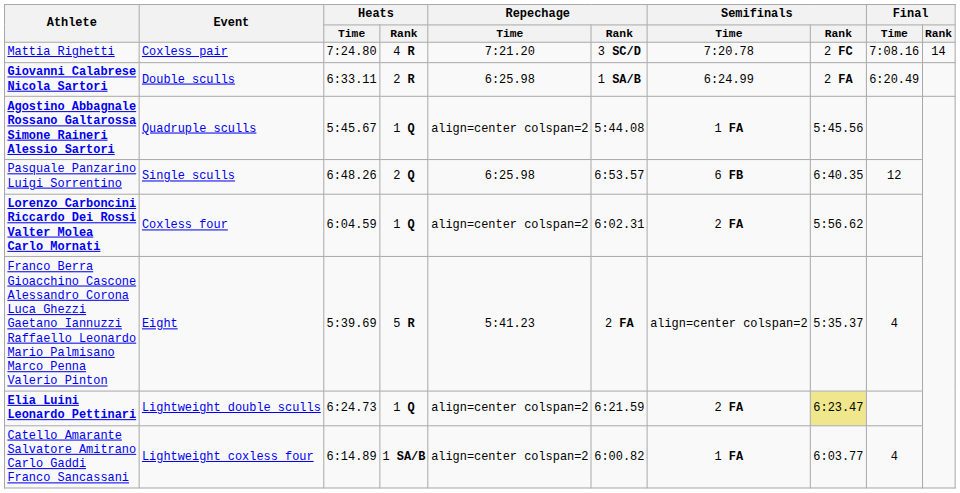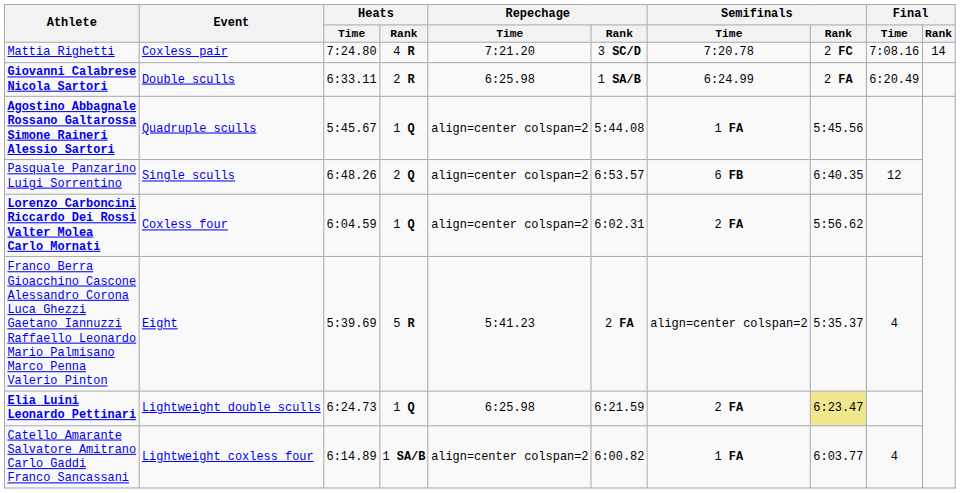(510, 176) 6:25.98 -> (510, 176) align=center colspan=2
(510, 408) align=center colspan=2 -> (510, 408) 6:25.98
